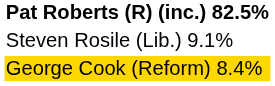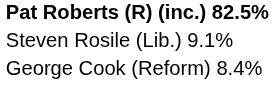(134, 68) gold background -> (134, 68) no background
